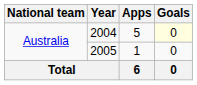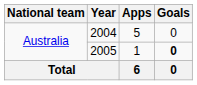(174, 32) lightyellow background -> (174, 32) no background
(174, 51) normal -> (174, 51) bold
